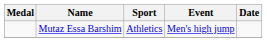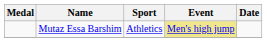(201, 29) no background -> (201, 29) khaki background
